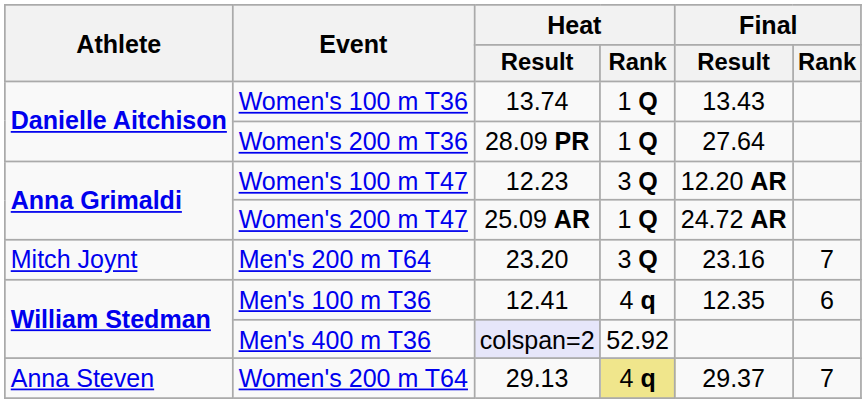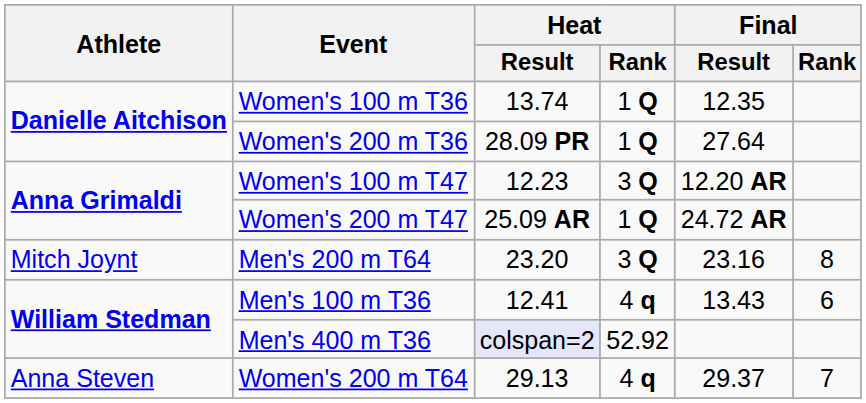(734, 102) 13.43 -> (734, 102) 12.35
(827, 260) 7 -> (827, 260) 8
(734, 300) 12.35 -> (734, 300) 13.43
(638, 379) khaki background -> (638, 379) no background
